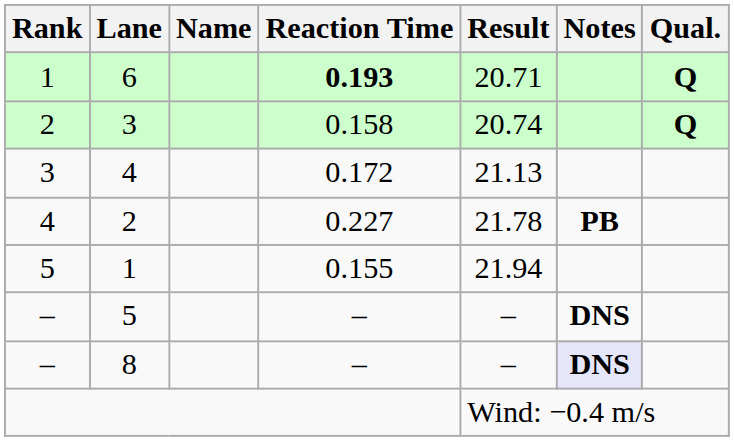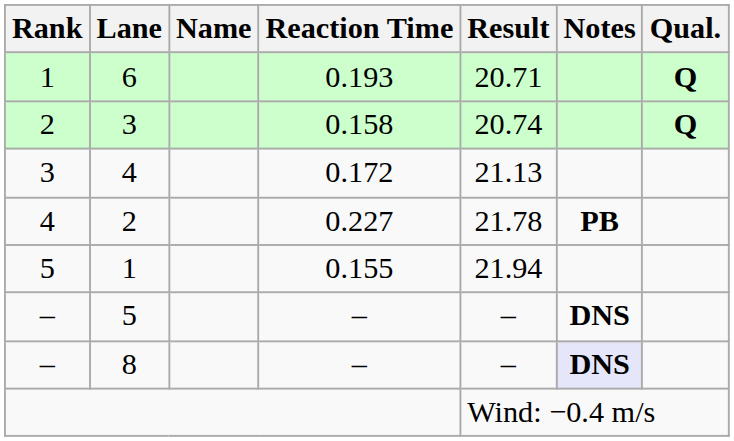(359, 76) bold -> (359, 76) normal
